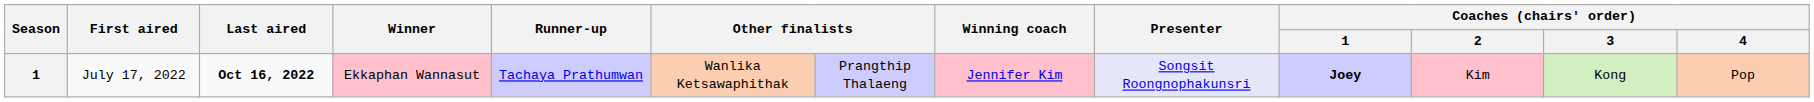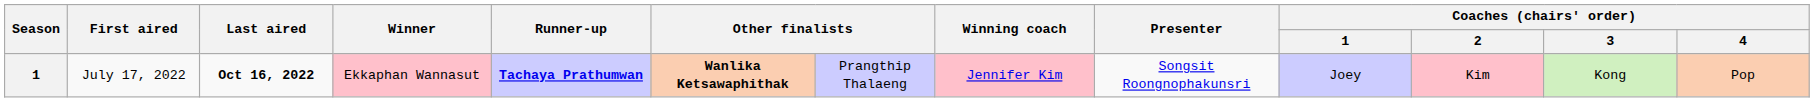(571, 75) normal -> (571, 75) bold
(733, 75) normal -> (733, 75) bold
(1187, 75) lavender background -> (1187, 75) no background
(1345, 75) bold -> (1345, 75) normal
